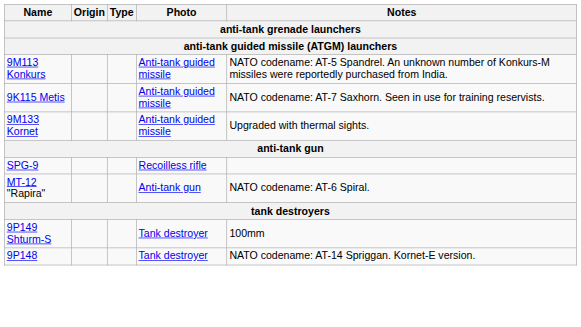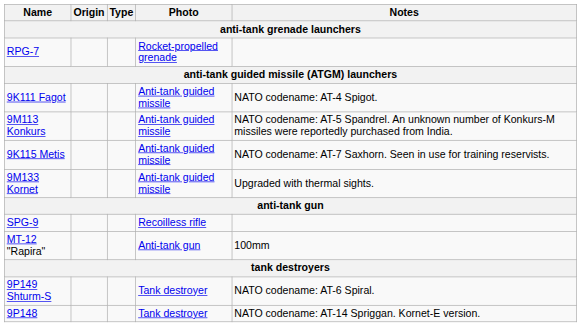+ row: (23, 52)
+ row: (36, 97)
(300, 188) NATO codename: AT-6 Spiral. -> (252, 245) 100mm
(247, 233) 100mm -> (304, 291) NATO codename: AT-6 Spiral.
